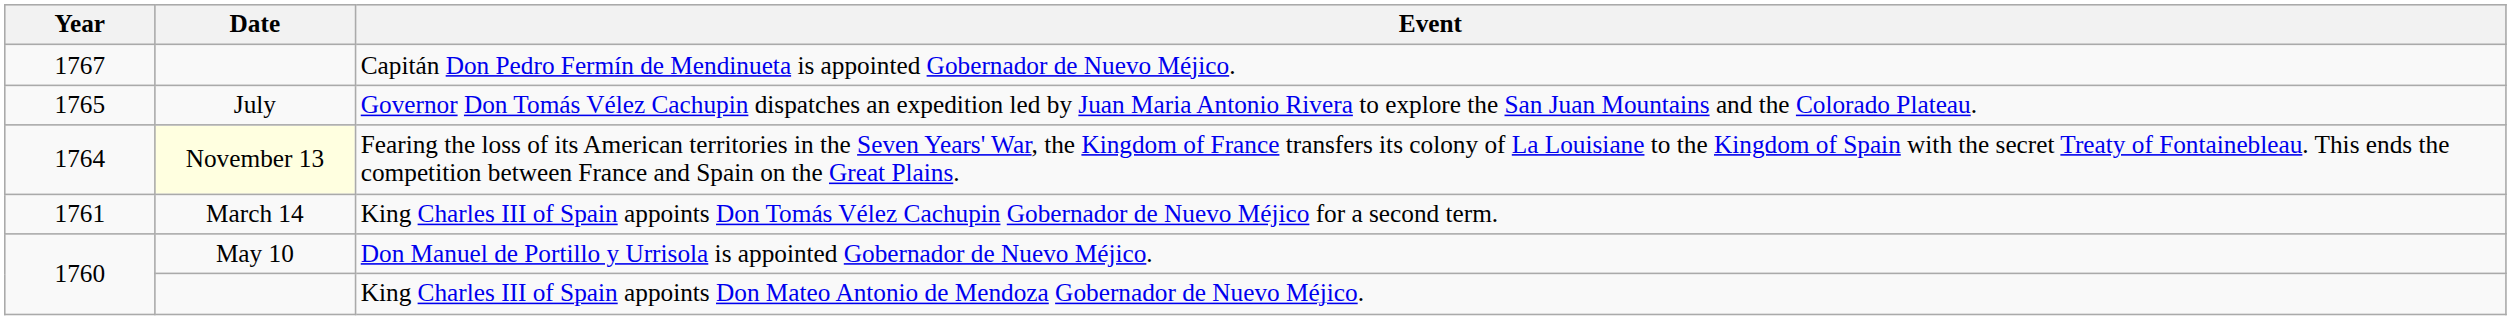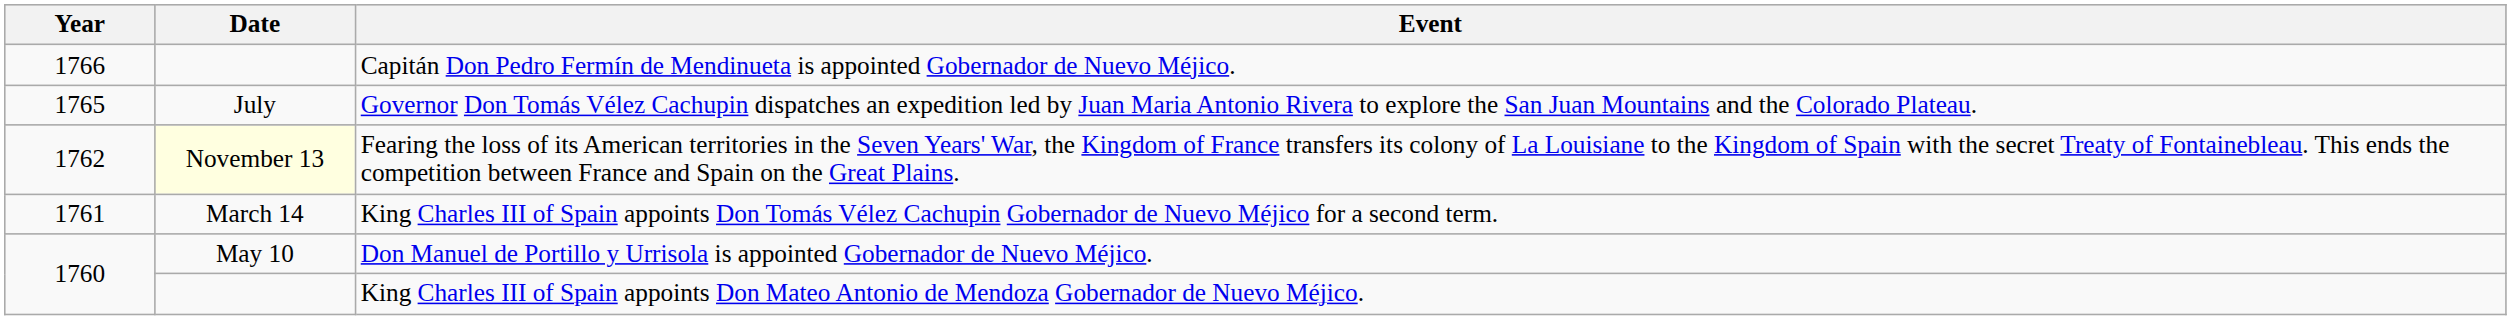(80, 64) 1767 -> (80, 64) 1766
(80, 159) 1764 -> (80, 159) 1762
